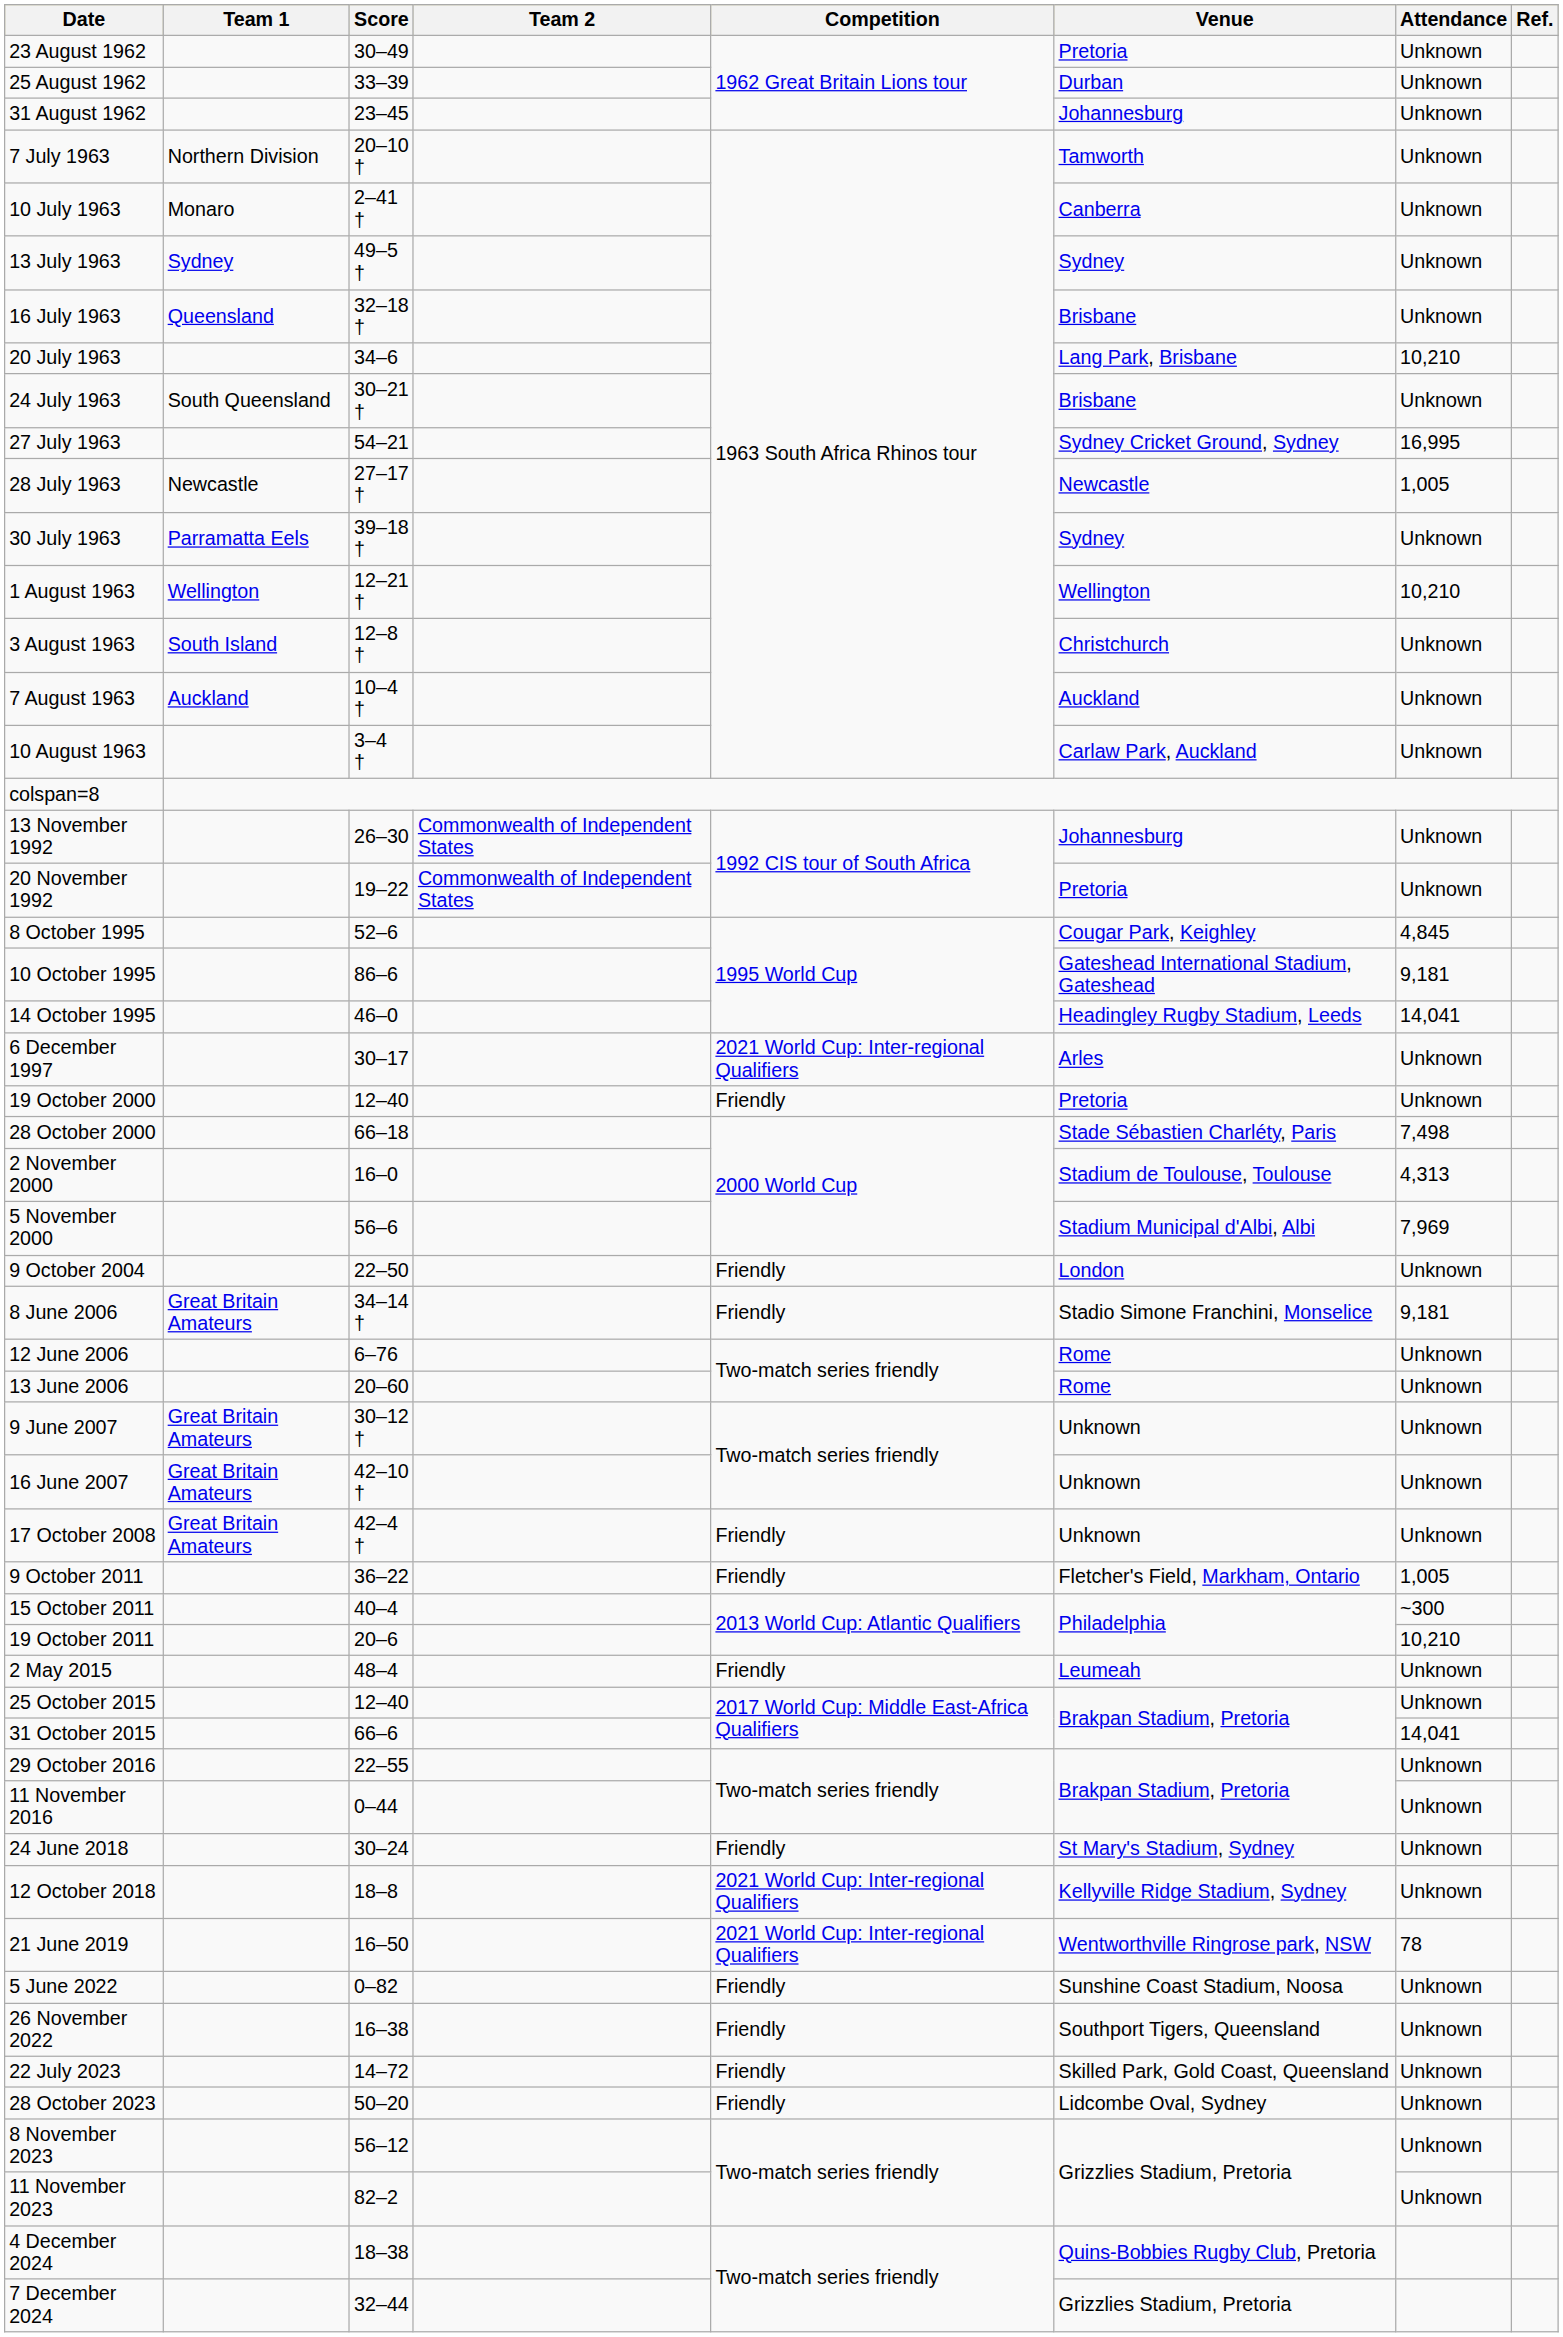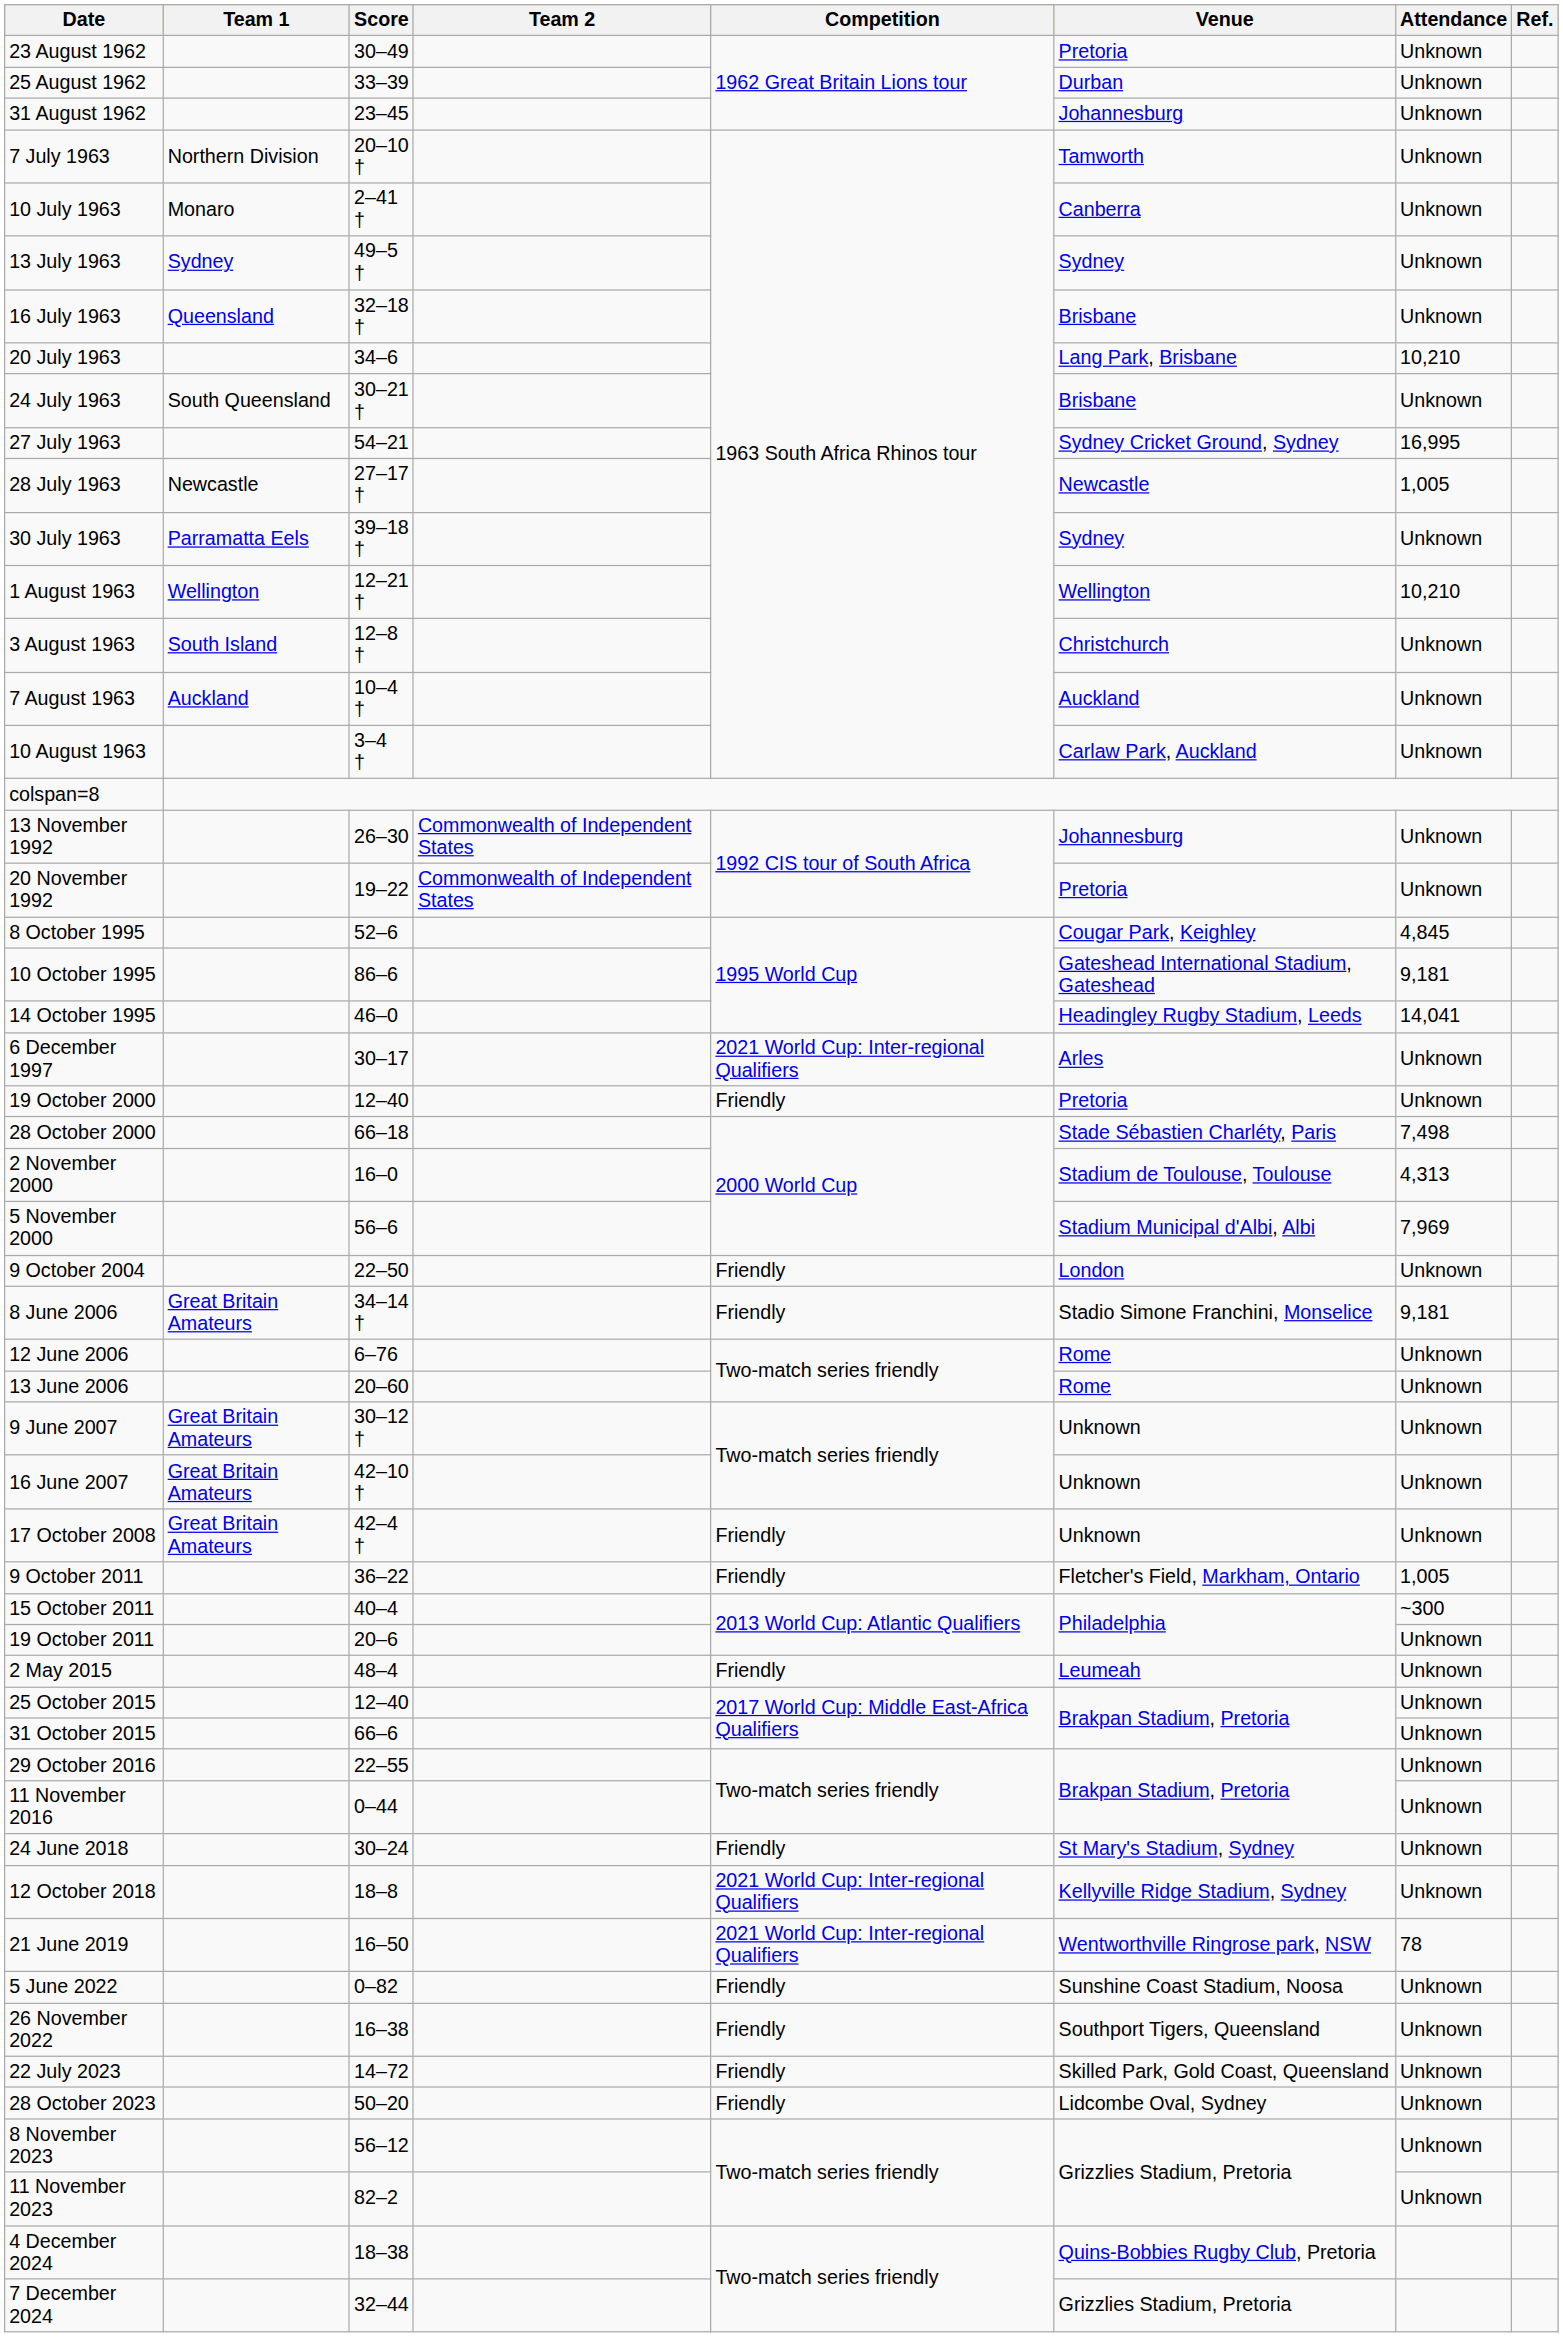(1430, 1639) 10,210 -> (1441, 1639) Unknown
(1430, 1733) 14,041 -> (1441, 1733) Unknown
